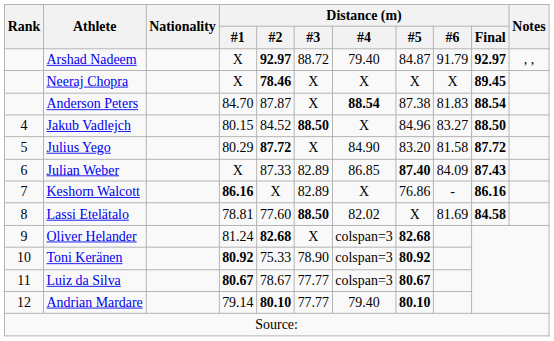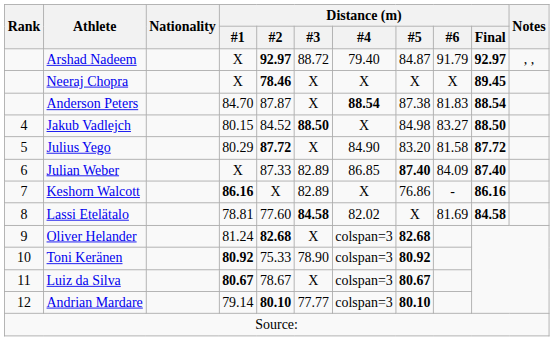(415, 125) 84.96 -> (415, 125) 84.98
(490, 170) 87.43 -> (490, 170) 87.40
(313, 214) 88.50 -> (313, 214) 84.58
(313, 280) 77.77 -> (313, 280) X
(364, 302) 79.40 -> (364, 302) colspan=3
